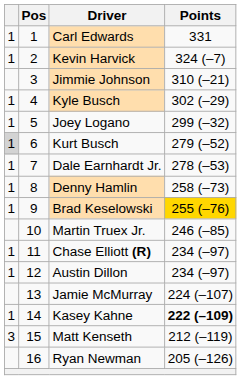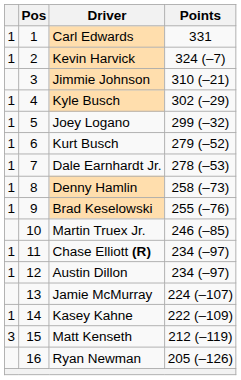(11, 144) lightgrey background -> (11, 144) no background
(200, 208) gold background -> (200, 208) no background
(200, 315) bold -> (200, 315) normal
